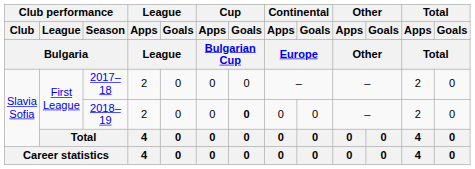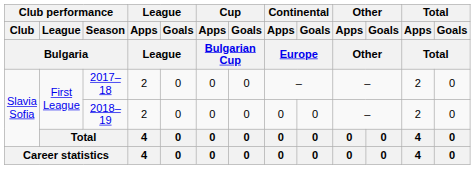(247, 114) bold -> (247, 114) normal
